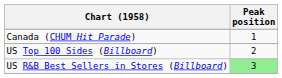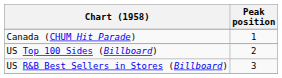(254, 66) lightgreen background -> (254, 66) no background
